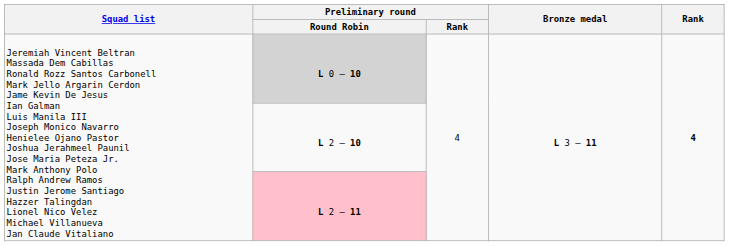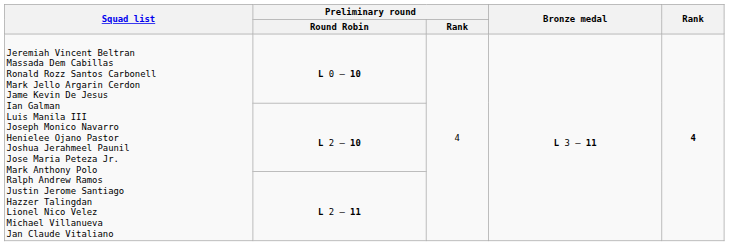(339, 74) lightgrey background -> (339, 74) no background
(339, 211) pink background -> (339, 211) no background
